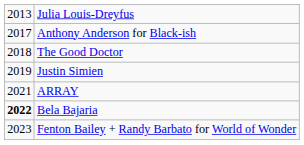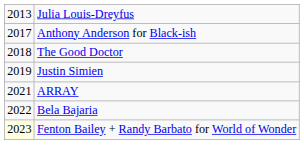(19, 110) bold -> (19, 110) normal
(19, 129) no background -> (19, 129) lightyellow background
